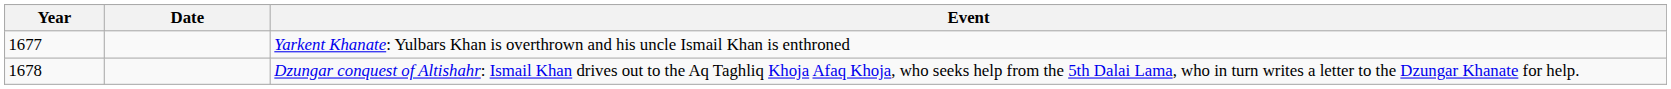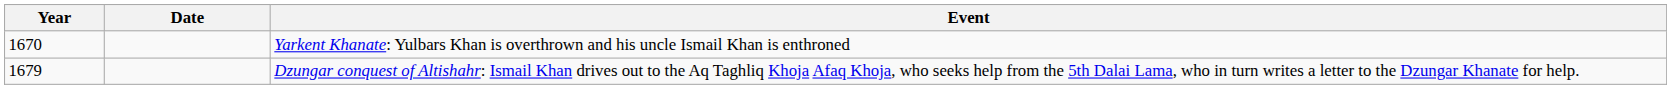(25, 44) 1677 -> (25, 44) 1670
(25, 71) 1678 -> (25, 71) 1679
